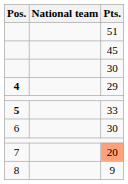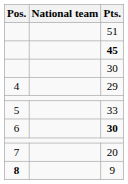(112, 50) normal -> (112, 50) bold
(17, 87) bold -> (17, 87) normal
(17, 110) bold -> (17, 110) normal
(112, 128) normal -> (112, 128) bold
(112, 152) lightsalmon background -> (112, 152) no background
(17, 170) normal -> (17, 170) bold
